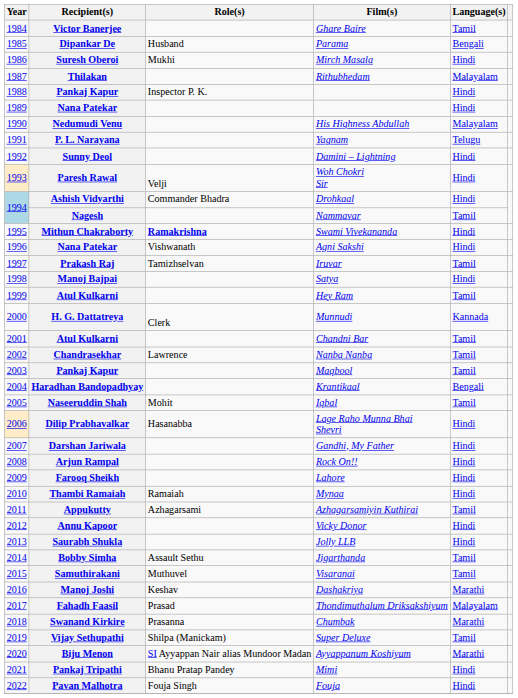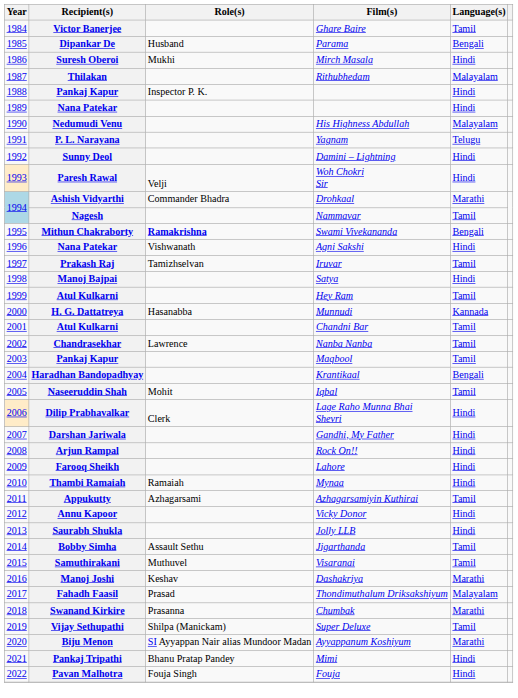(464, 199) Hindi -> (468, 199) Marathi
(464, 231) Hindi -> (468, 231) Bengali
(159, 322) Clerk -> (170, 311) Hasanabba
(170, 424) Hasanabba -> (159, 418) Clerk
